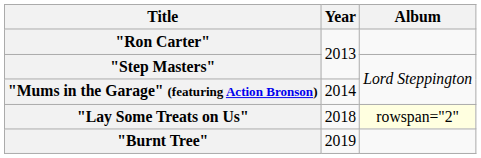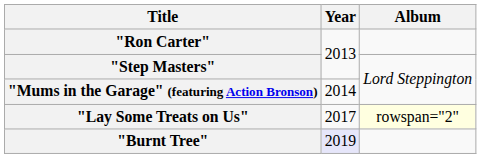(340, 116) 2018 -> (340, 116) 2017
(340, 141) no background -> (340, 141) lavender background
